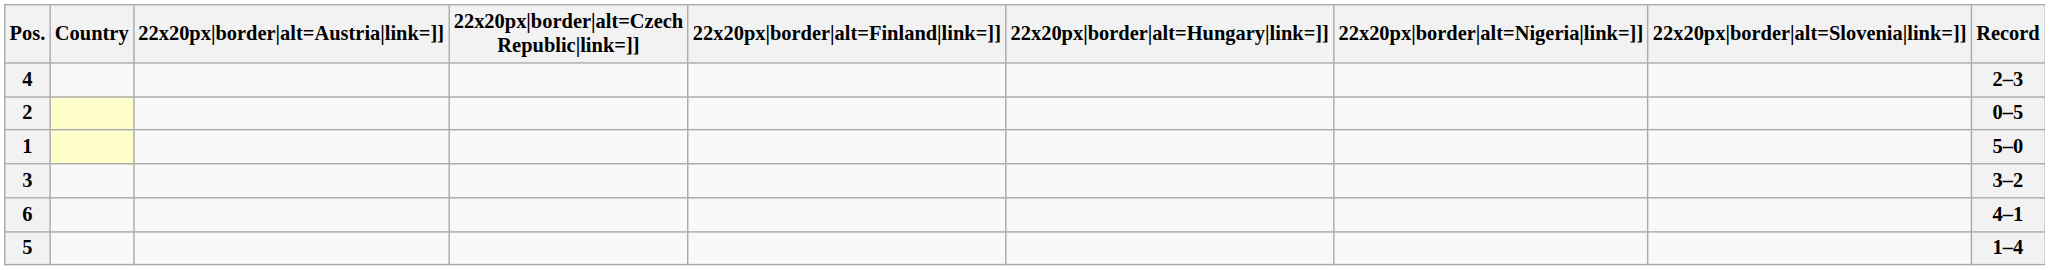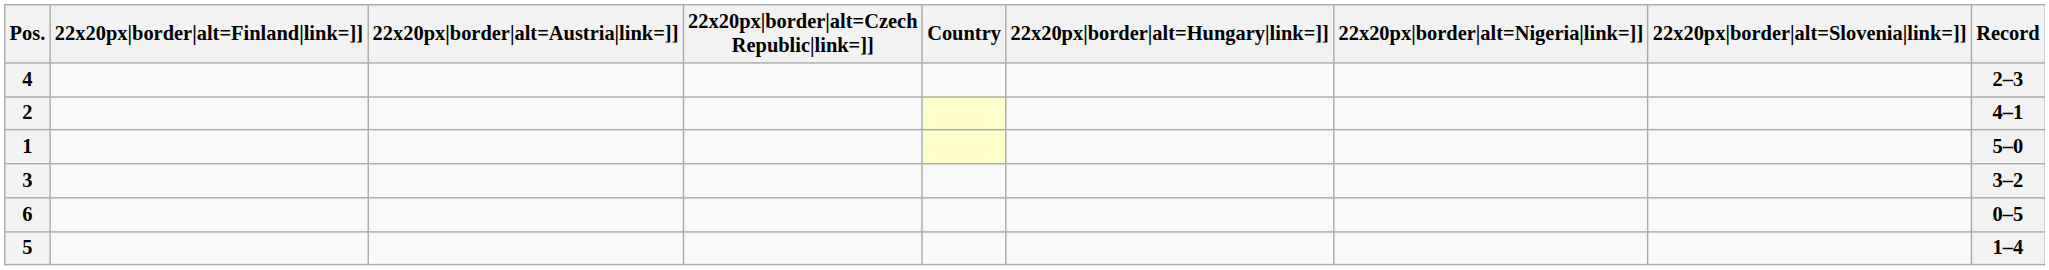columns swapped: (92, 33) <-> (847, 33)
(2008, 113) 0–5 -> (2008, 113) 4–1
(2008, 214) 4–1 -> (2008, 214) 0–5
